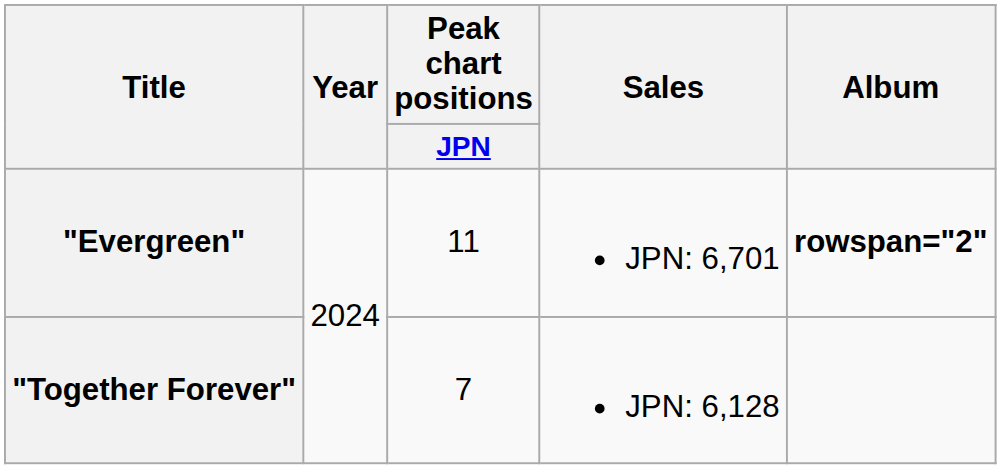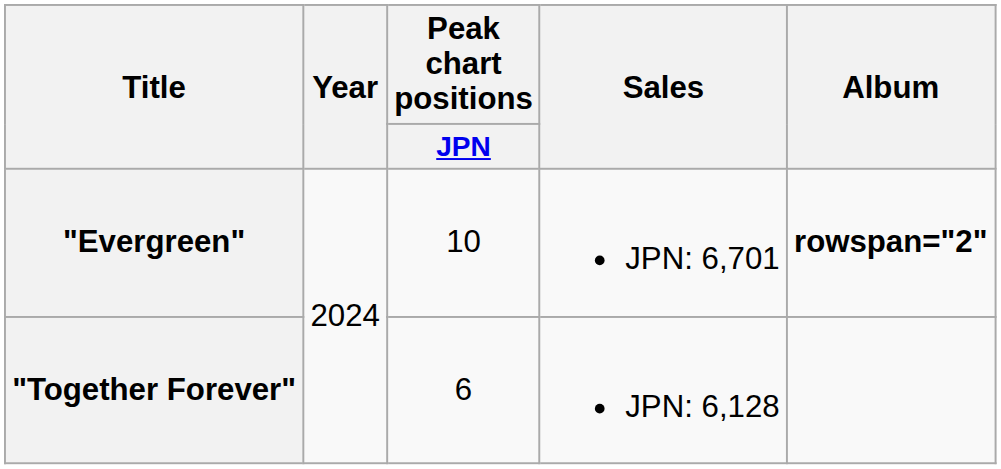(464, 242) 11 -> (464, 242) 10
(464, 389) 7 -> (464, 389) 6
